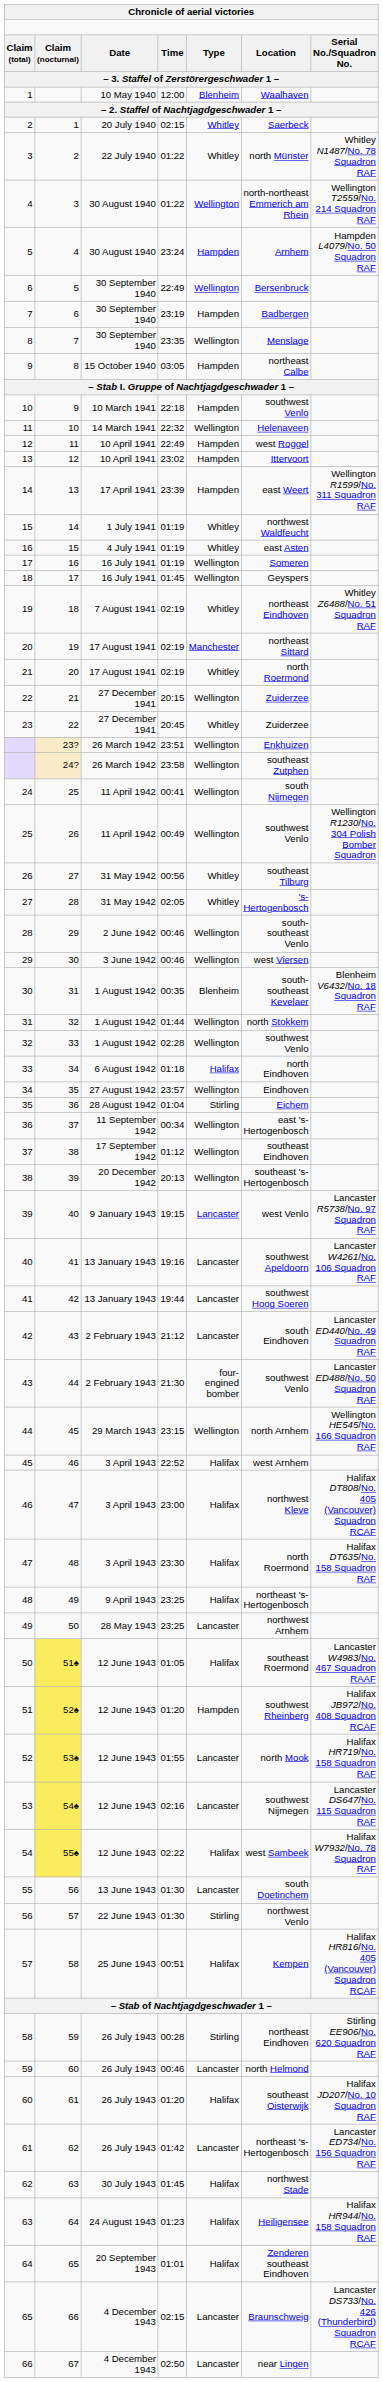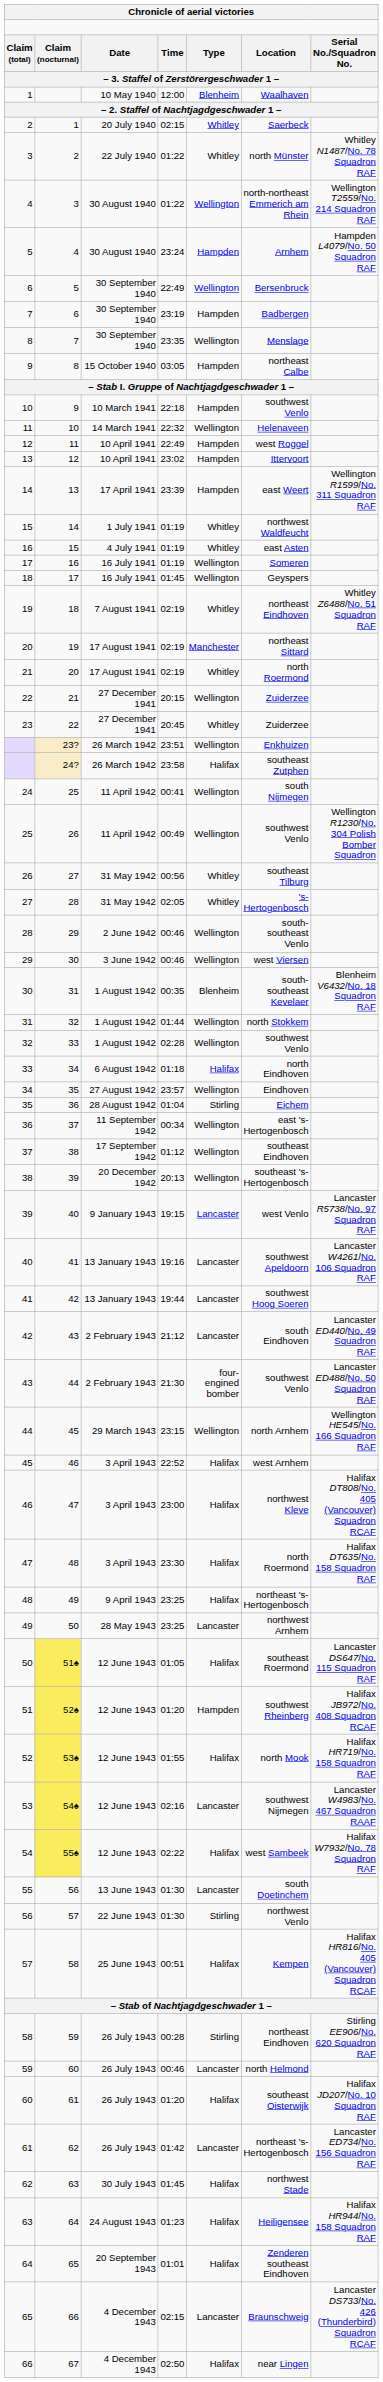(217, 765) Wellington -> (224, 765) Halifax
(346, 1662) Lancaster W4983/No. 467 Squadron RAAF -> (346, 1662) Lancaster DS647/No. 115 Squadron RAF
(218, 1758) Lancaster -> (224, 1758) Halifax
(346, 1805) Lancaster DS647/No. 115 Squadron RAF -> (346, 1805) Lancaster W4983/No. 467 Squadron RAAF
(218, 2364) Lancaster -> (224, 2364) Halifax
